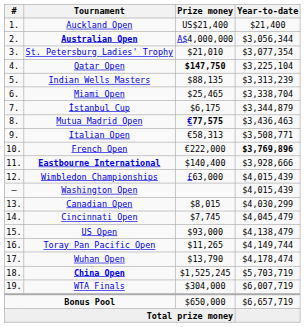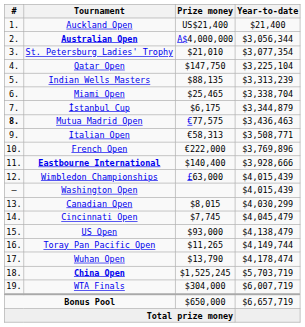(205, 66) bold -> (205, 66) normal
(14, 121) normal -> (14, 121) bold
(205, 121) bold -> (205, 121) normal
(268, 149) bold -> (268, 149) normal
